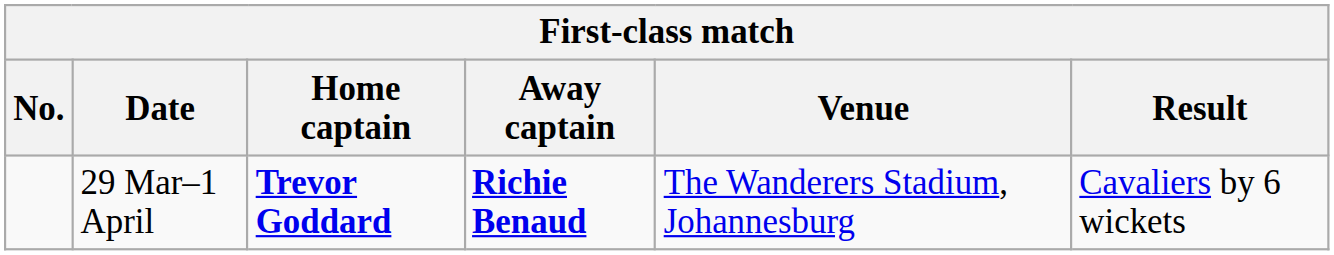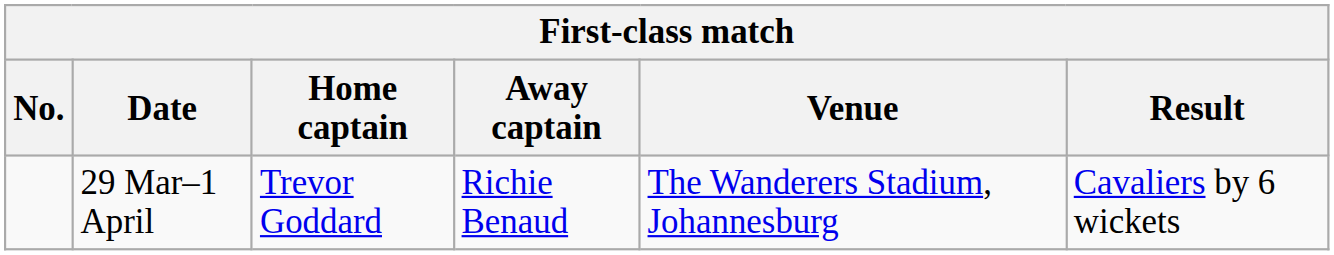(324, 201) bold -> (321, 201) normal
(529, 201) bold -> (515, 201) normal
